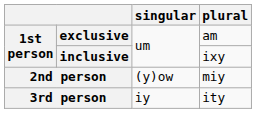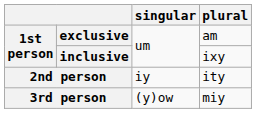(154, 77) (y)ow -> (142, 77) iy
(214, 77) miy -> (214, 77) ity
(142, 98) iy -> (154, 98) (y)ow
(214, 98) ity -> (214, 98) miy
